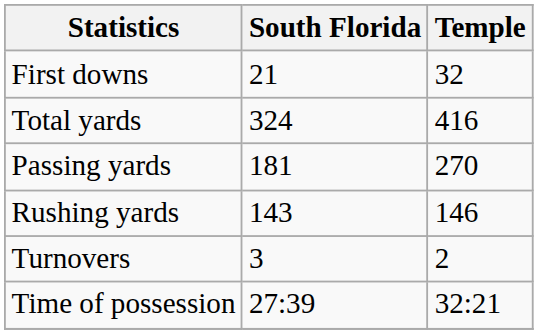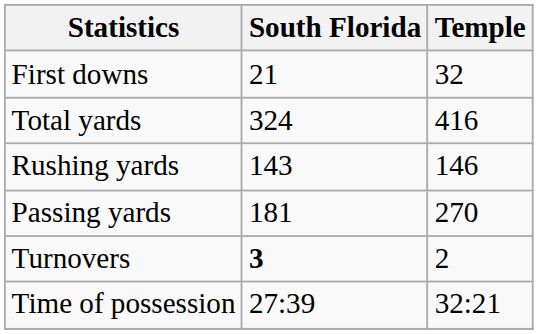rows swapped: (95, 212) <-> (91, 166)
(256, 258) normal -> (256, 258) bold
